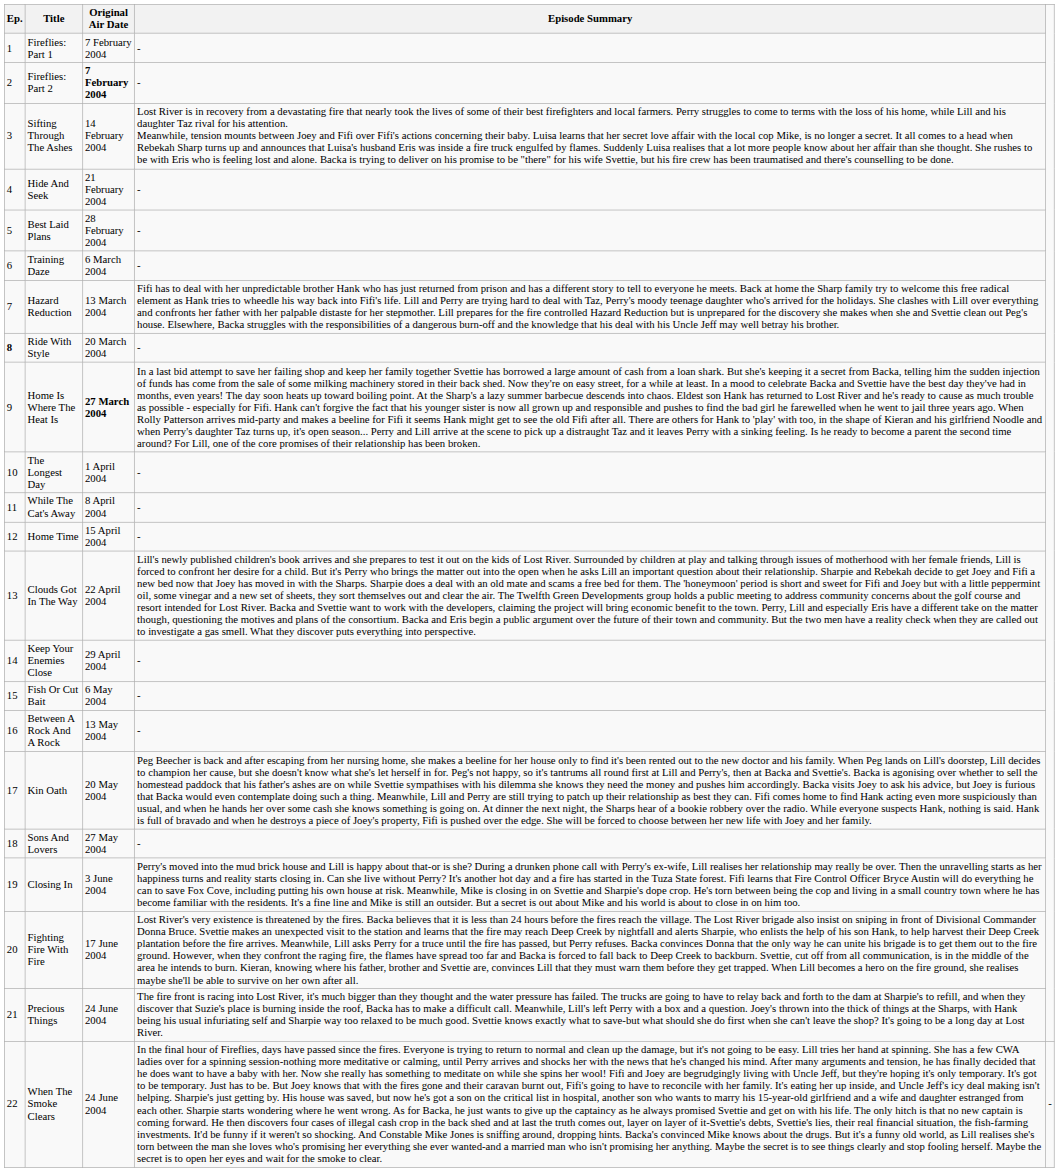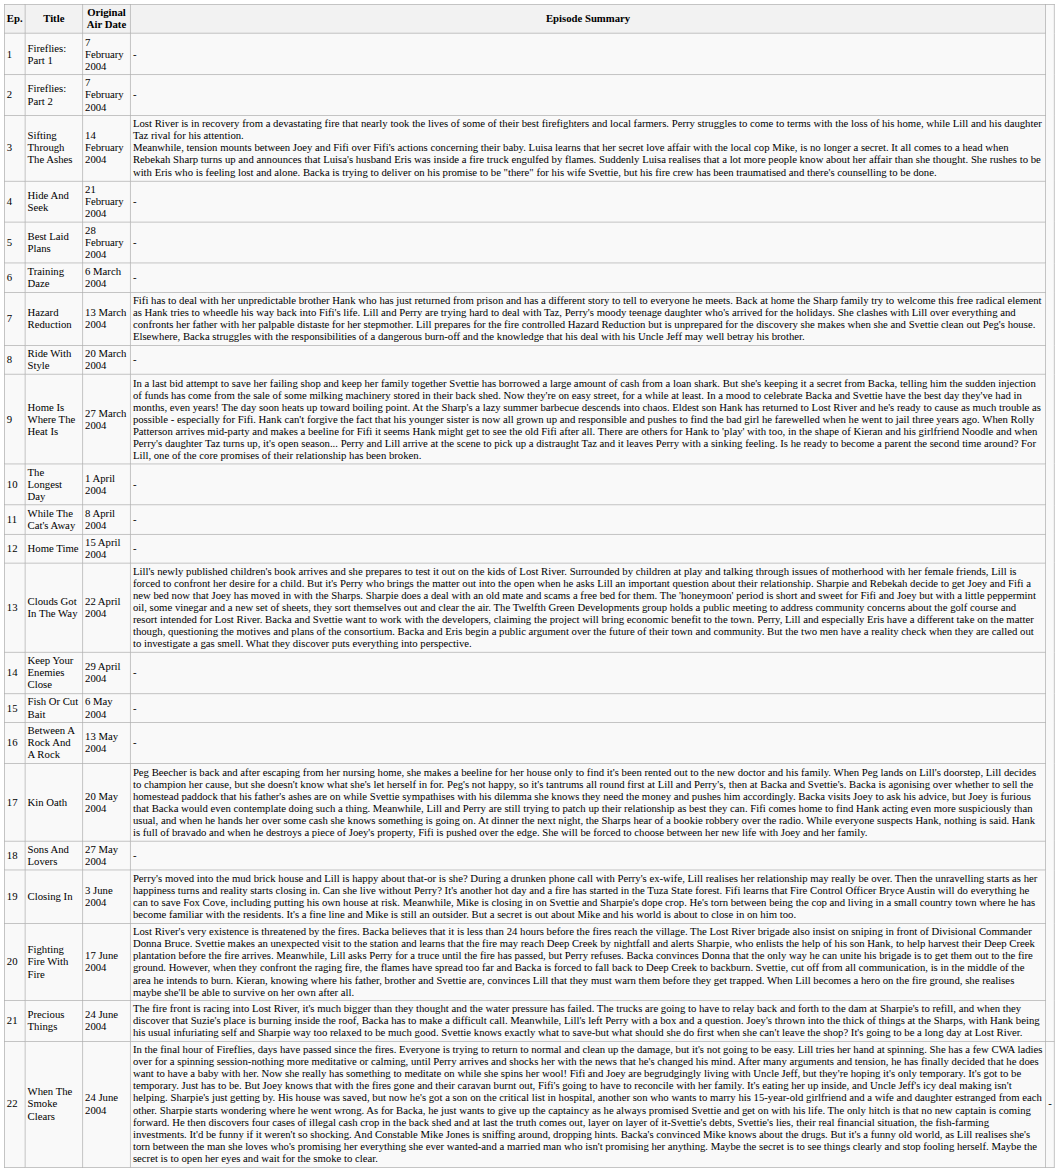(107, 83) bold -> (104, 95) normal
(9, 348) bold -> (9, 360) normal
(107, 407) bold -> (106, 419) normal
